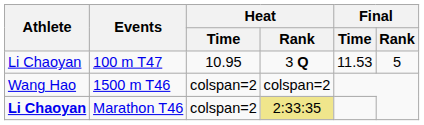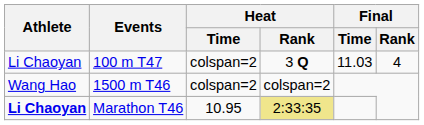(223, 62) 10.95 -> (223, 62) colspan=2
(355, 62) 11.53 -> (355, 62) 11.03
(397, 62) 5 -> (397, 62) 4
(223, 108) colspan=2 -> (223, 108) 10.95
